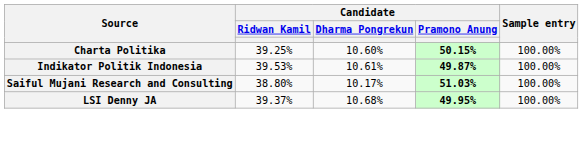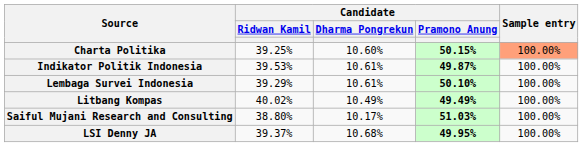(539, 51) no background -> (539, 51) lightsalmon background
+ row: (120, 84)
+ row: (120, 100)
